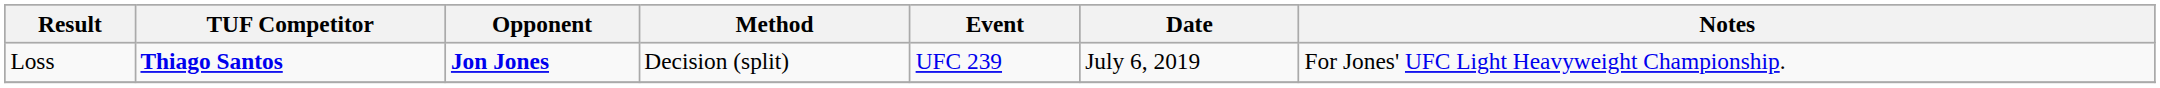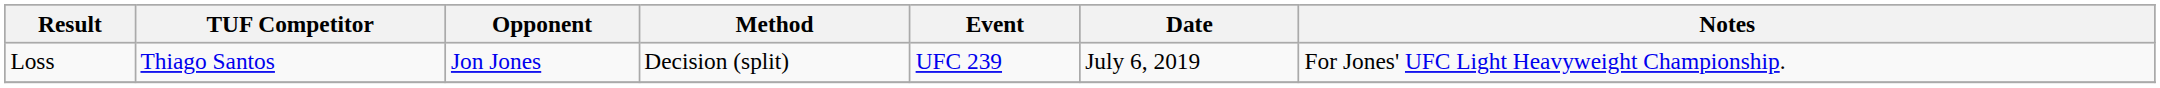(212, 61) bold -> (208, 61) normal
(500, 61) bold -> (496, 61) normal
